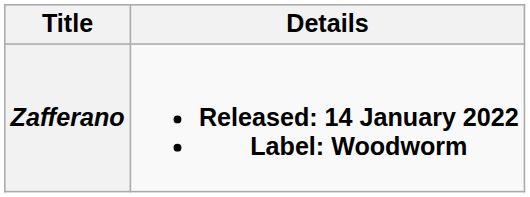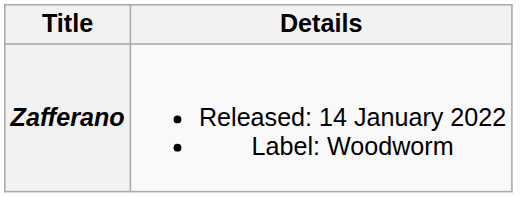(327, 132) bold -> (321, 132) normal
